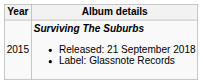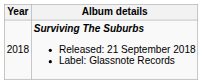(18, 49) 2015 -> (18, 49) 2018
